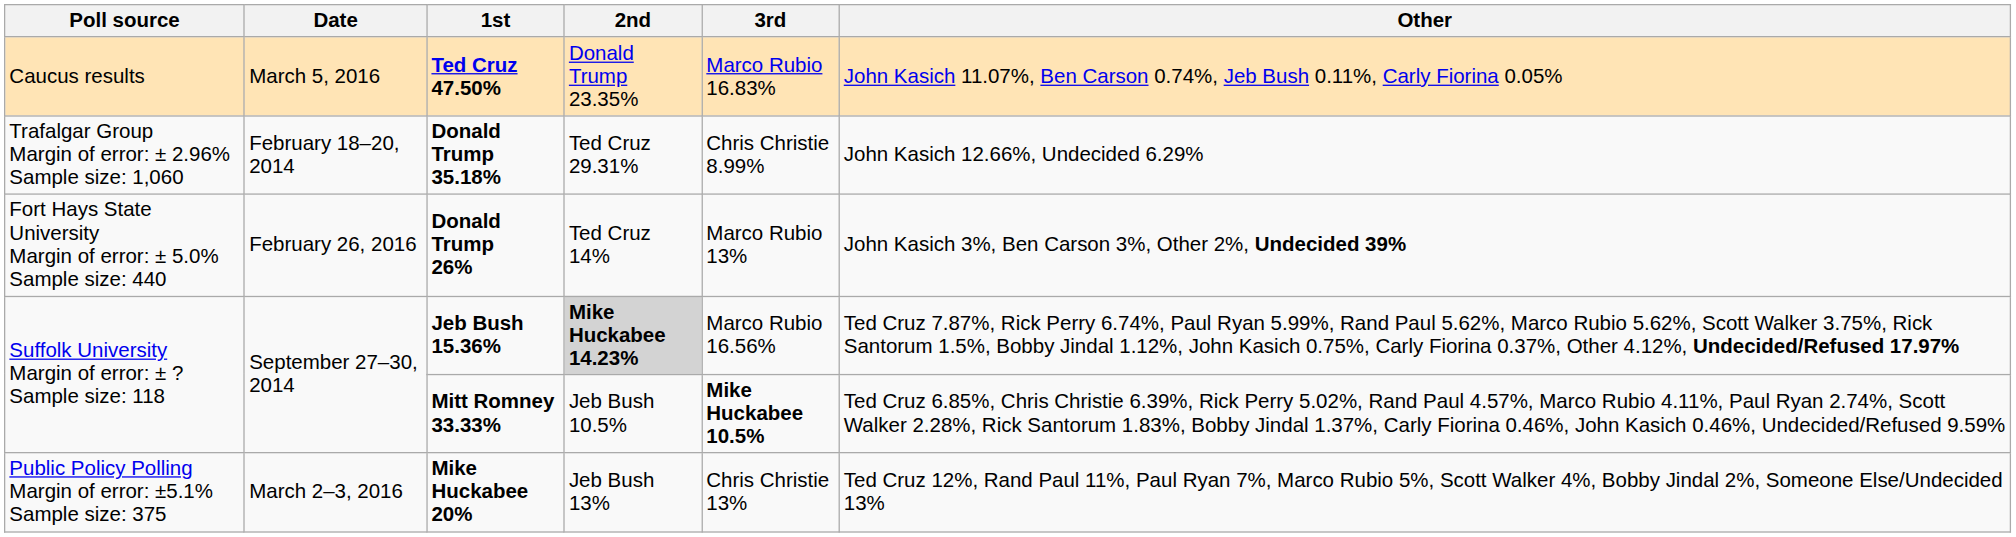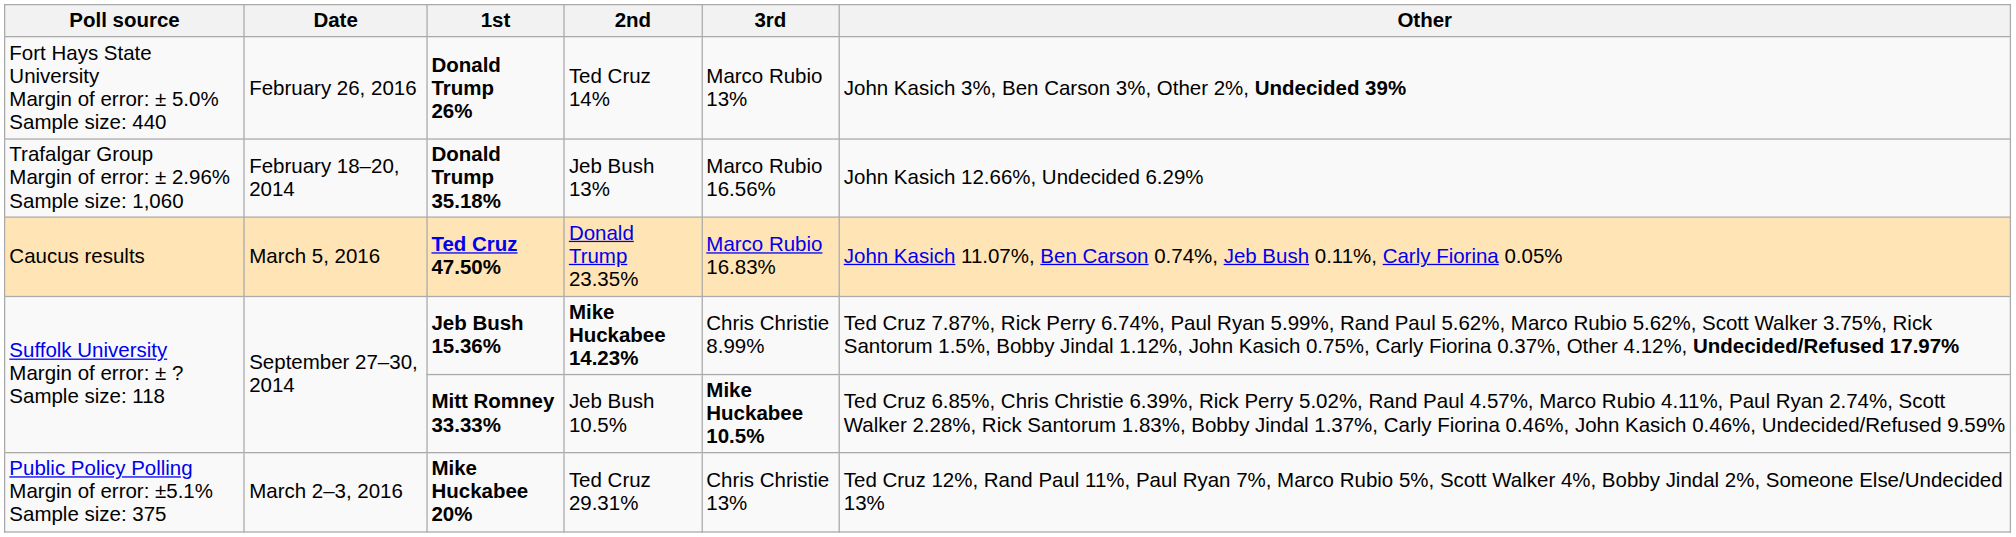rows swapped: (474, 76) <-> (466, 244)
(610, 154) Ted Cruz 29.31% -> (612, 177) Jeb Bush 13%
(768, 154) Chris Christie 8.99% -> (764, 177) Marco Rubio 16.56%
(617, 334) lightgrey background -> (617, 334) no background
(764, 334) Marco Rubio 16.56% -> (768, 334) Chris Christie 8.99%
(612, 492) Jeb Bush 13% -> (610, 492) Ted Cruz 29.31%
